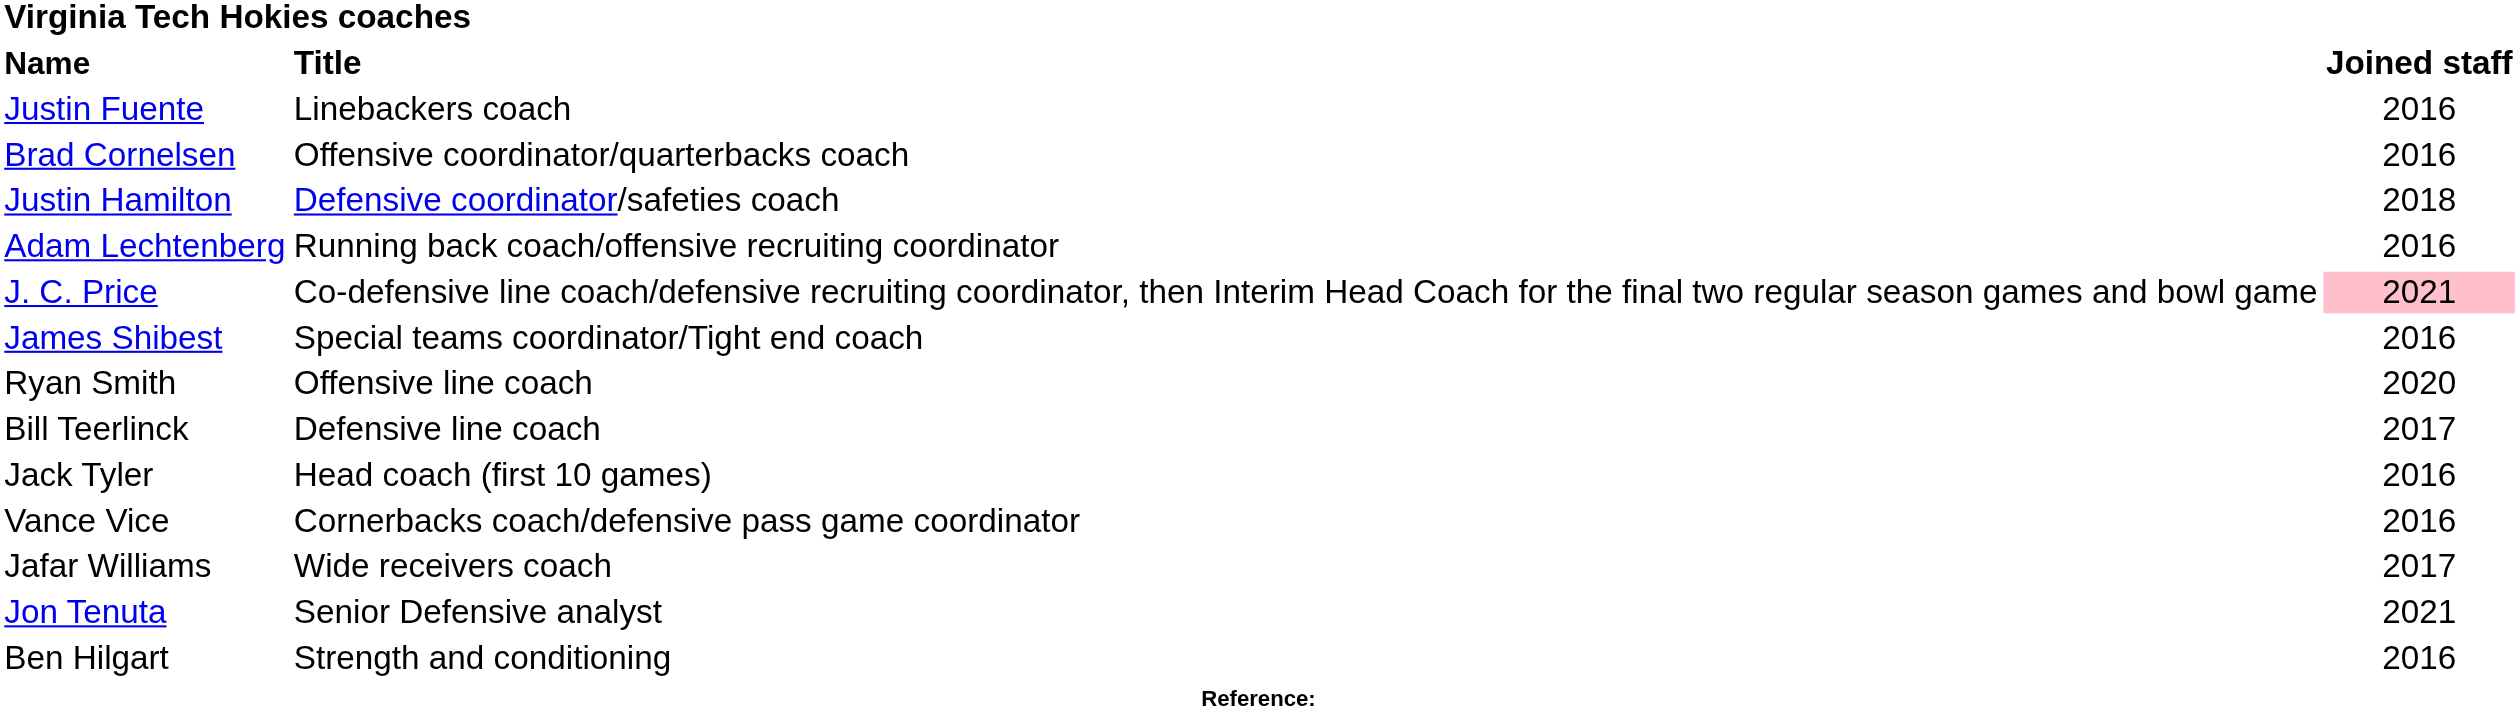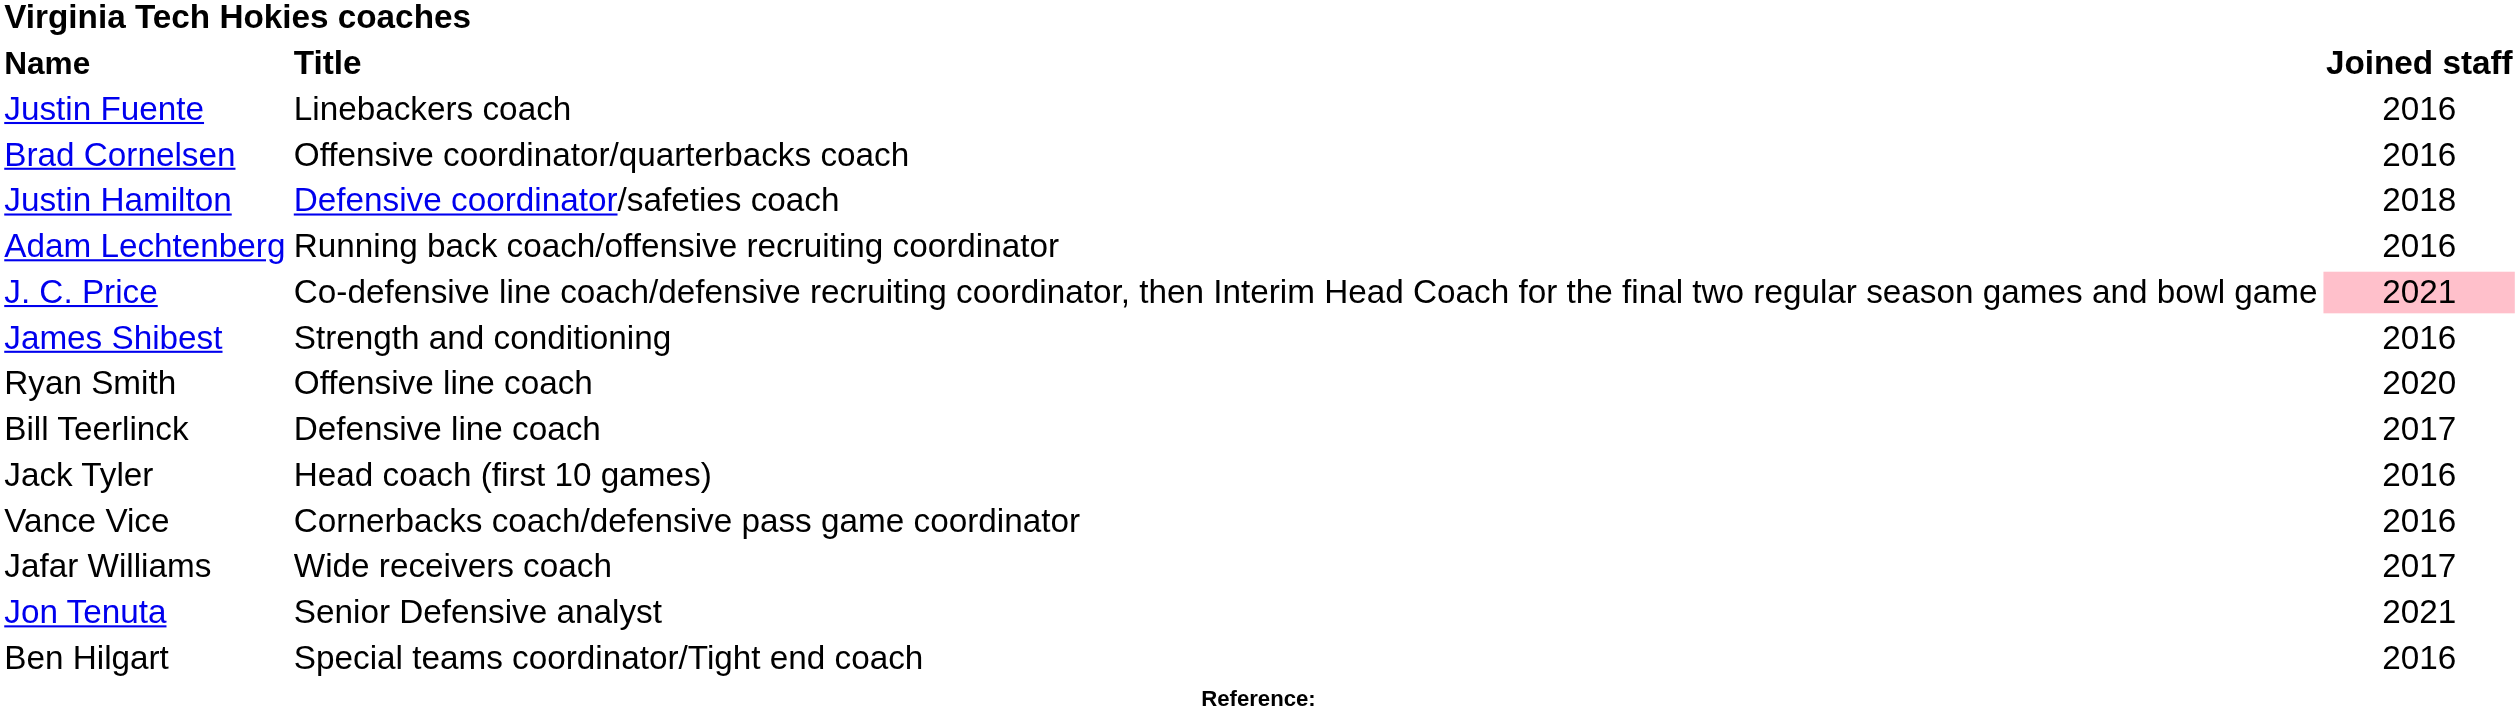(609, 337) Special teams coordinator/Tight end coach -> (483, 337) Strength and conditioning
(483, 658) Strength and conditioning -> (609, 658) Special teams coordinator/Tight end coach
